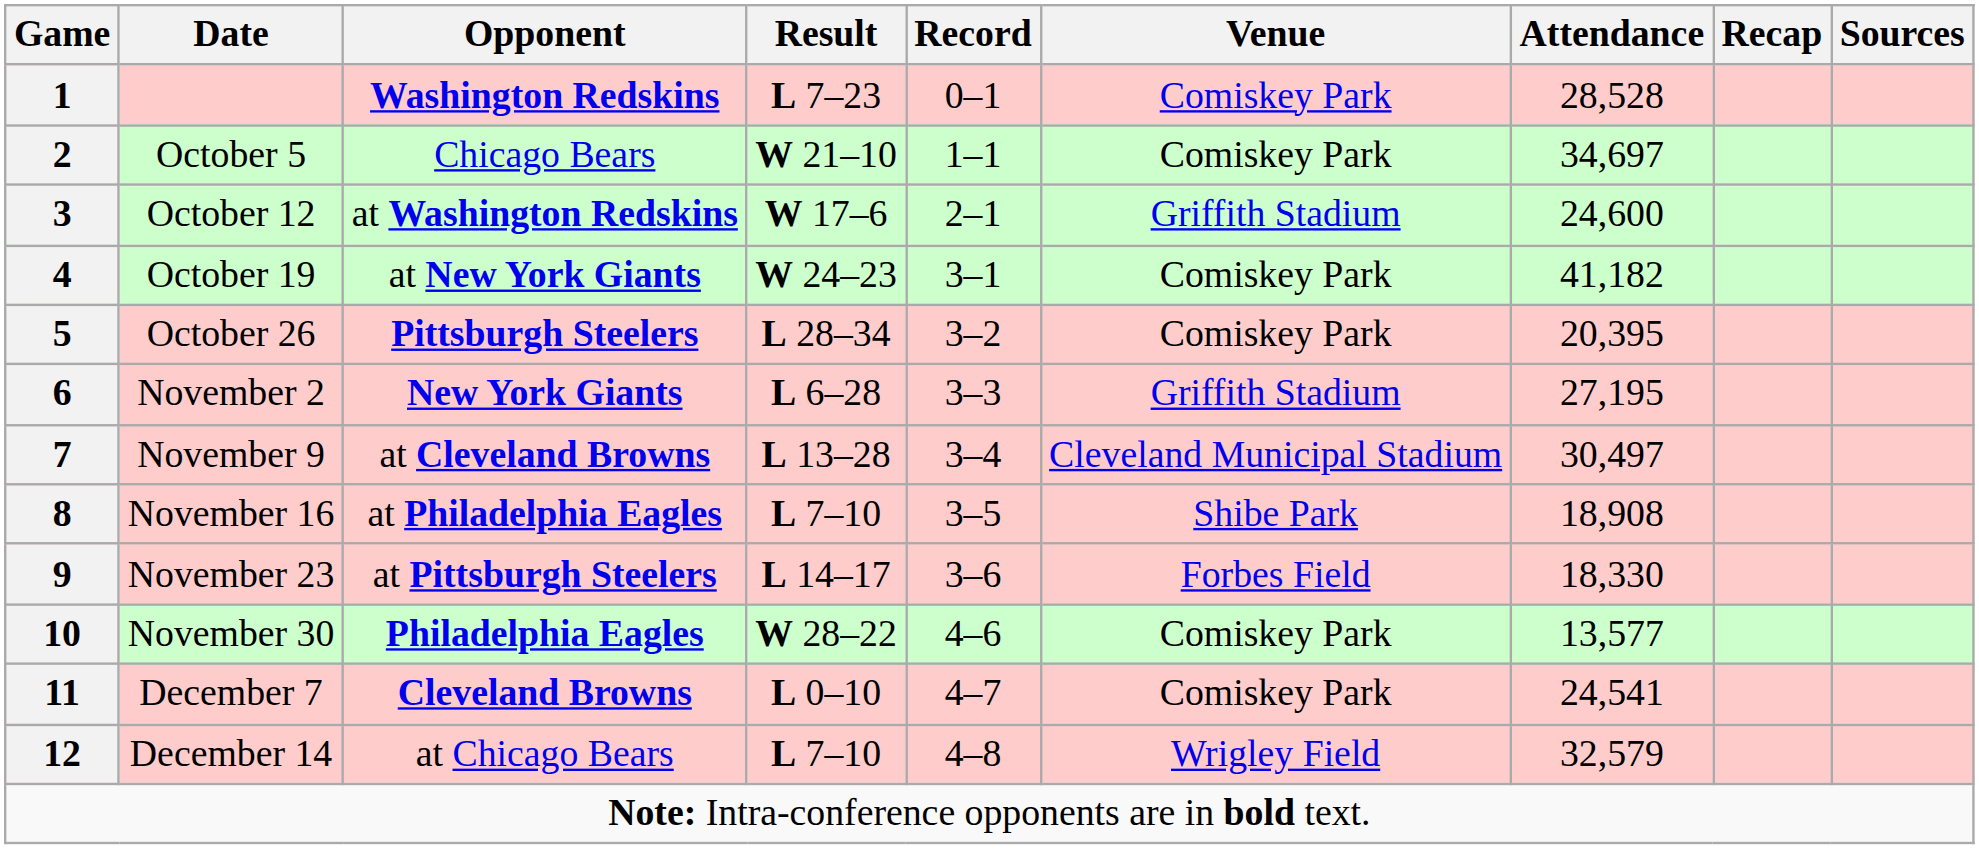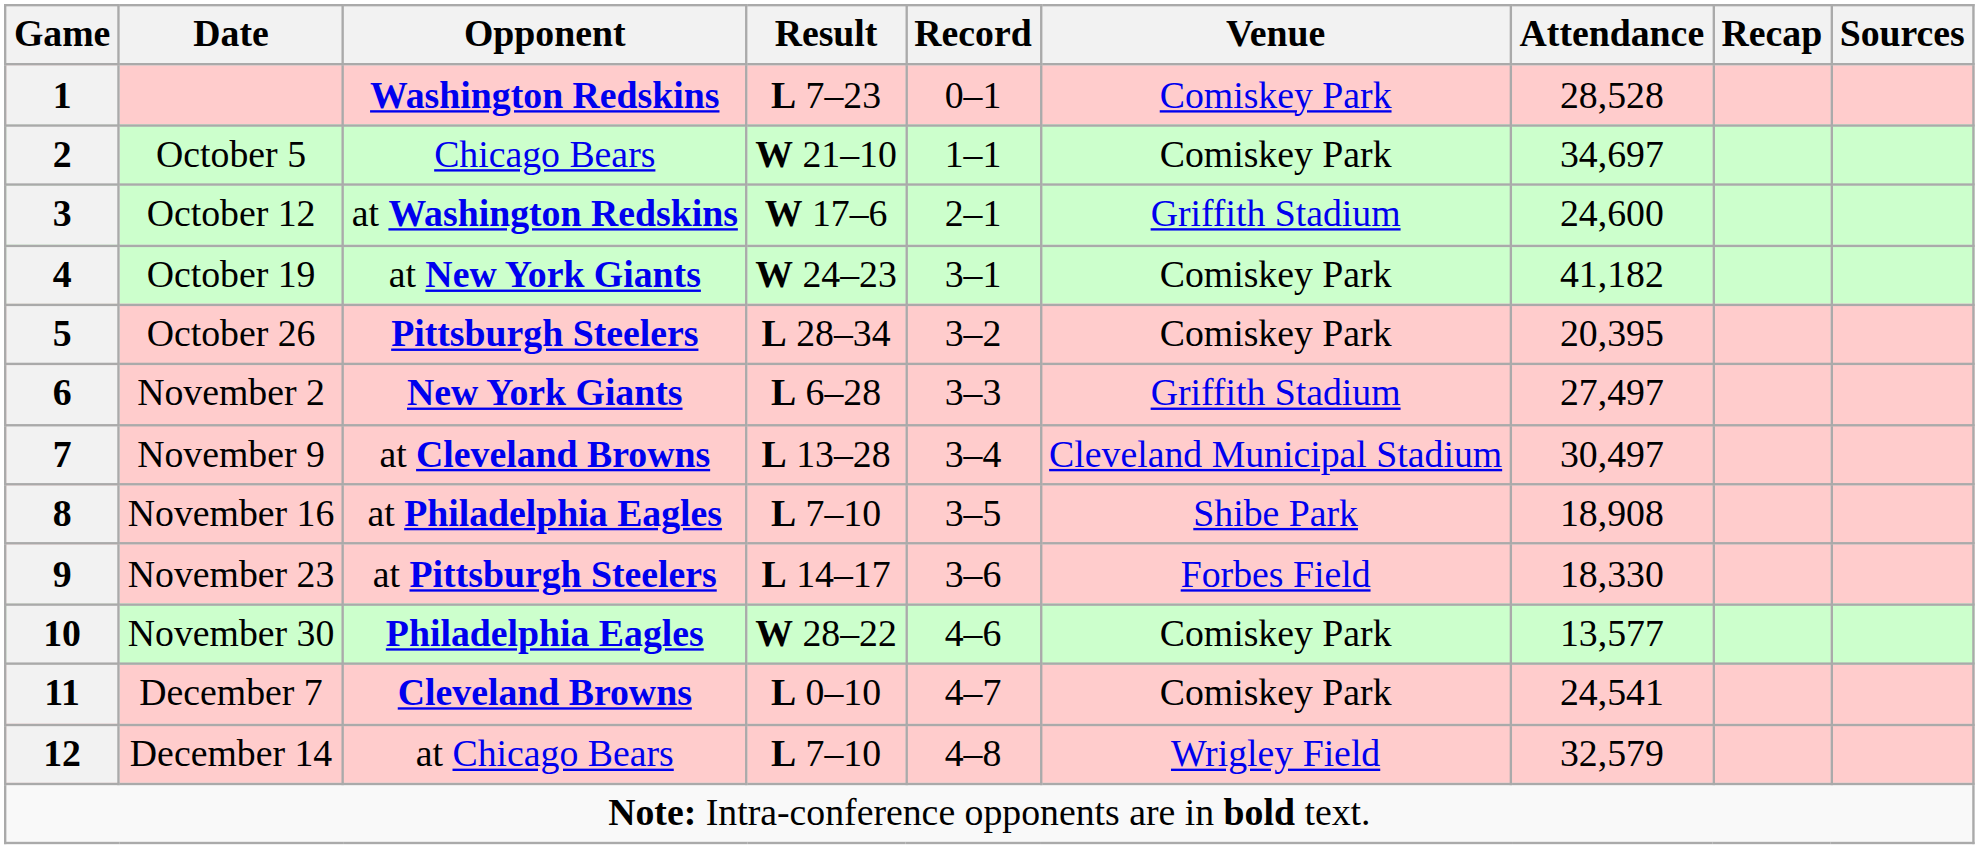(1612, 393) 27,195 -> (1612, 393) 27,497
